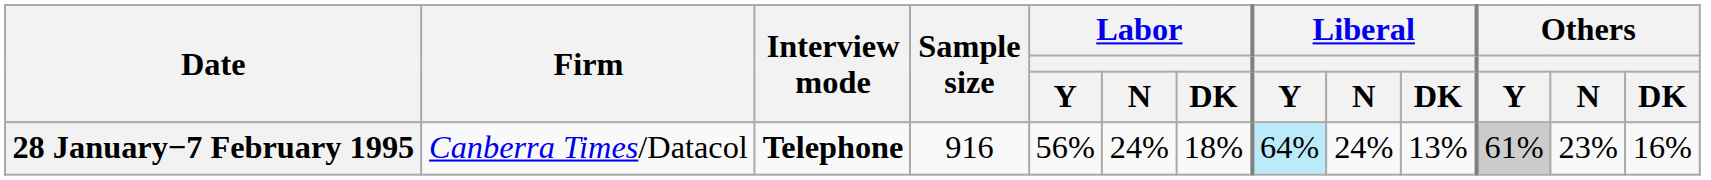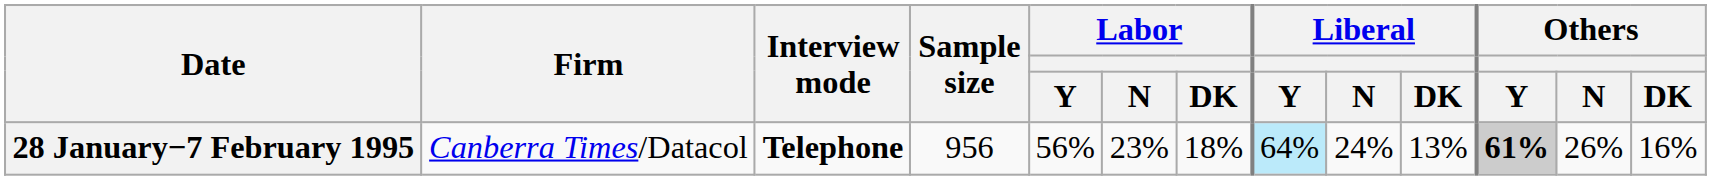(969, 147) 916 -> (969, 147) 956
(1139, 147) 24% -> (1139, 147) 23%
(1514, 147) normal -> (1517, 147) bold
(1588, 147) 23% -> (1594, 147) 26%
